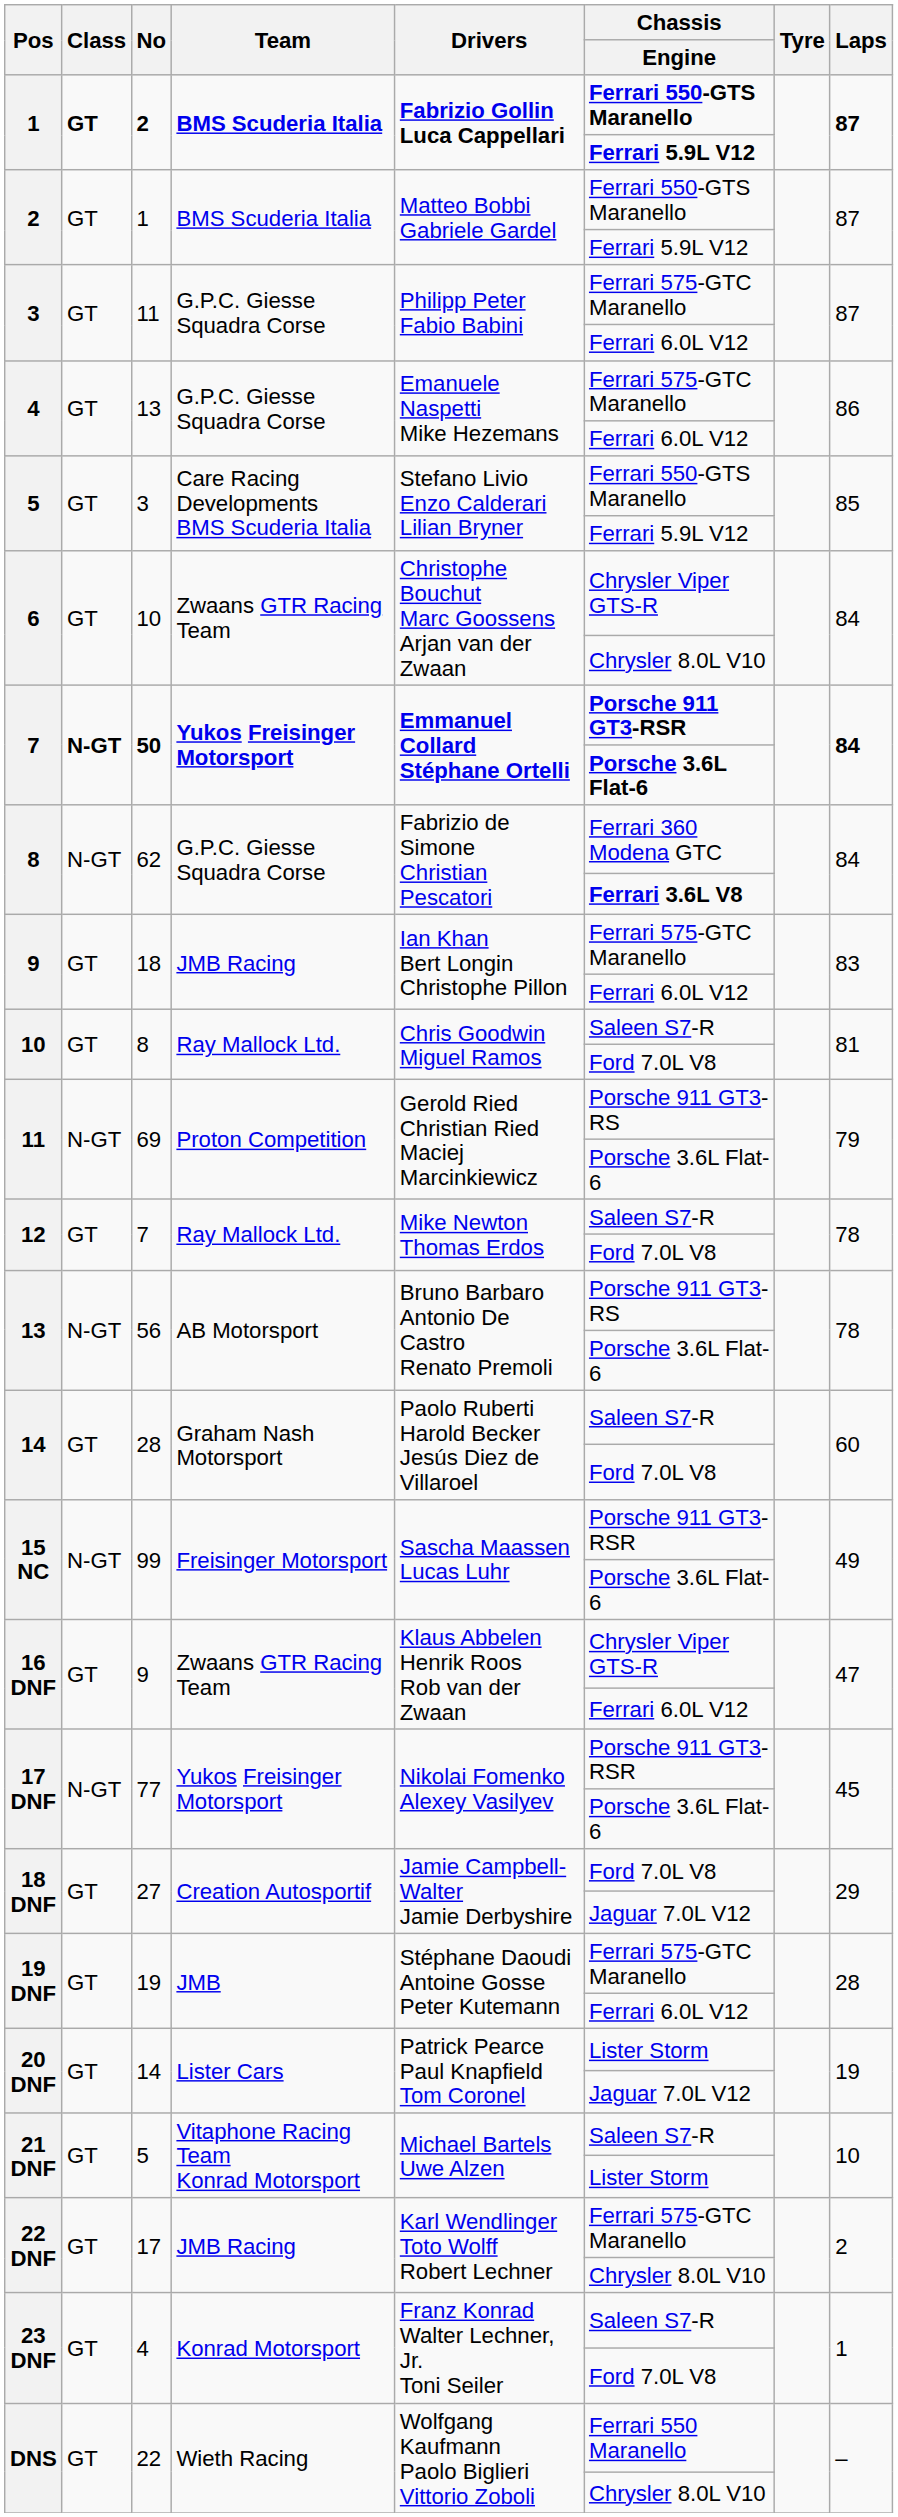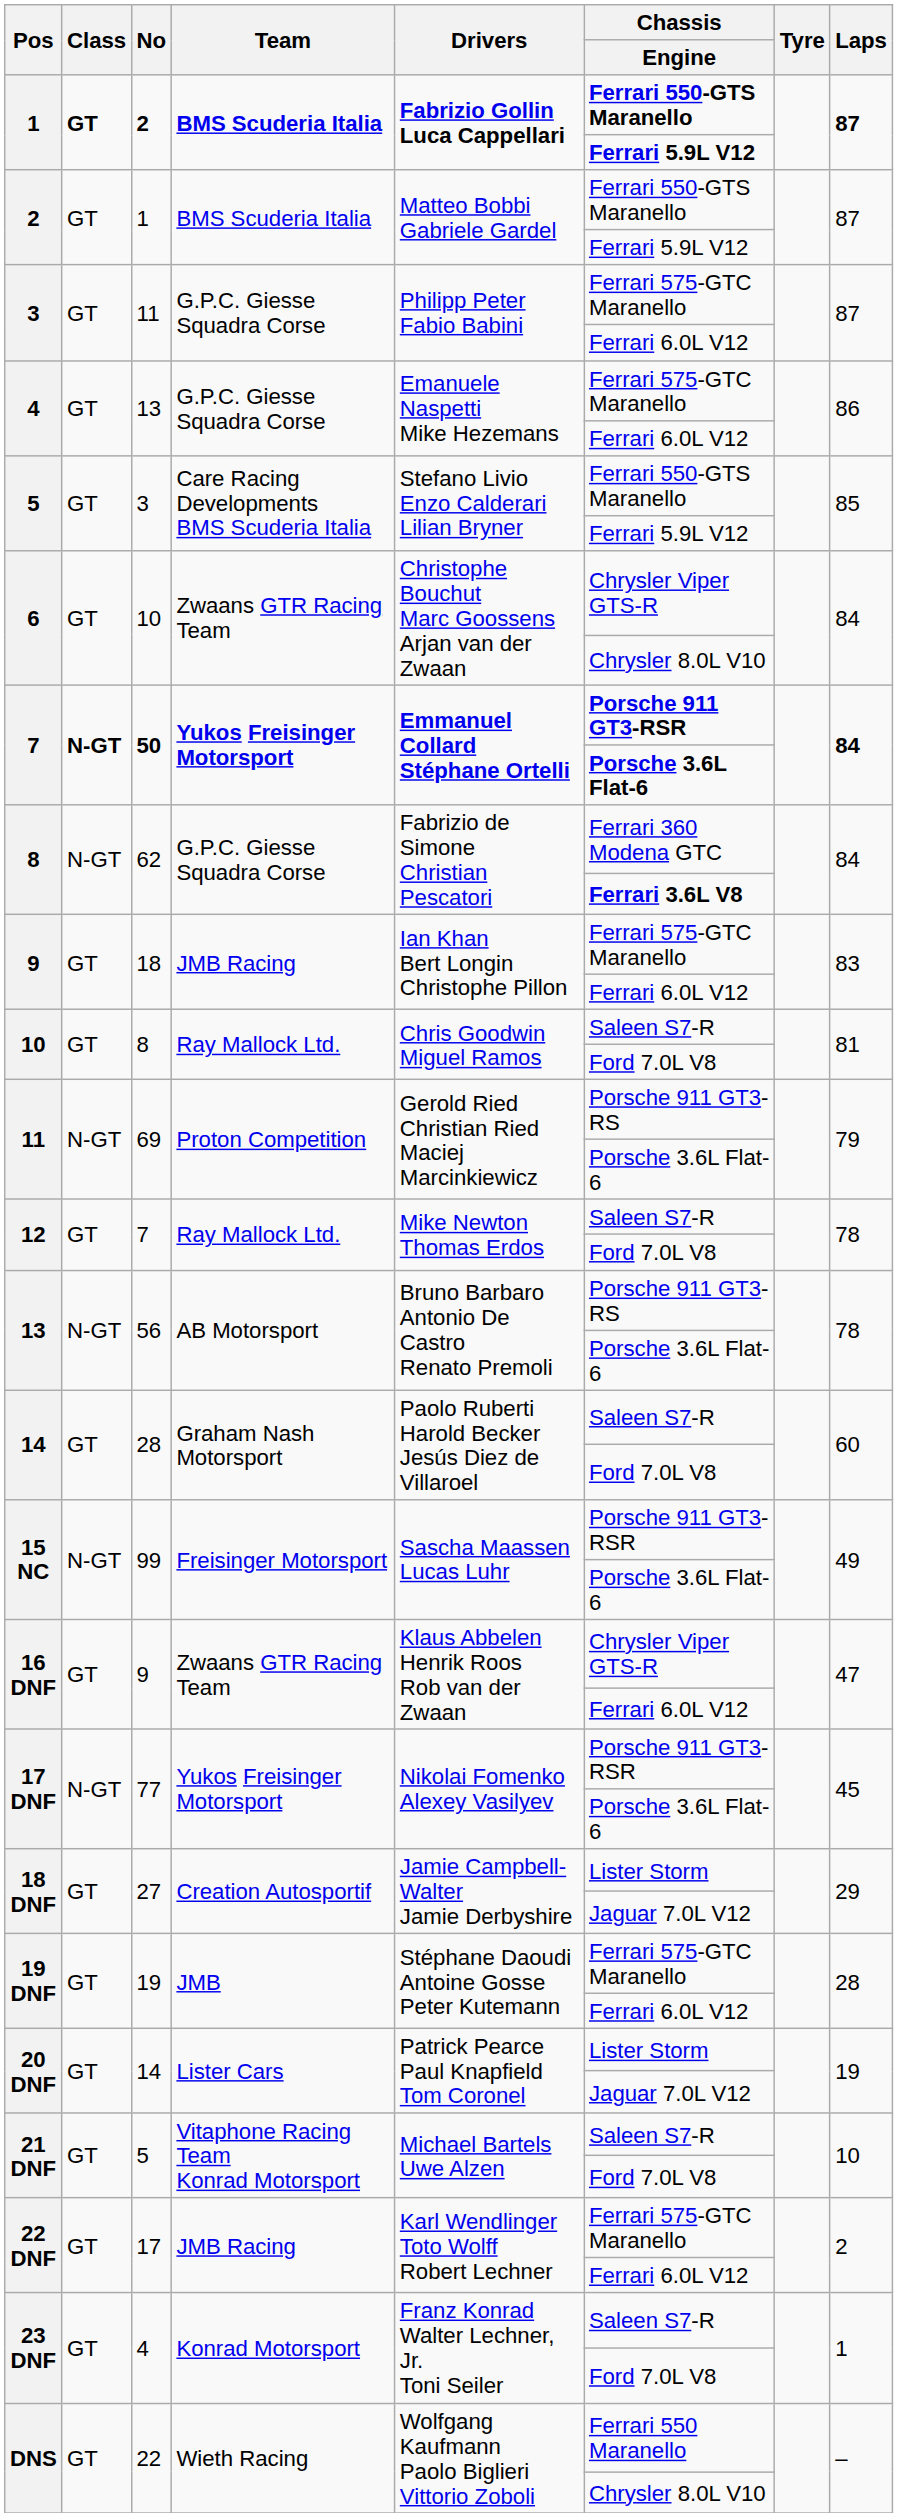(653, 1870) Ford 7.0L V8 -> (649, 1870) Lister Storm
(649, 2177) Lister Storm -> (653, 2177) Ford 7.0L V8
(677, 2276) Chrysler 8.0L V10 -> (669, 2276) Ferrari 6.0L V12
